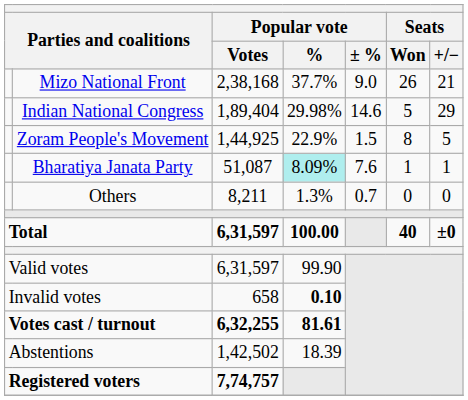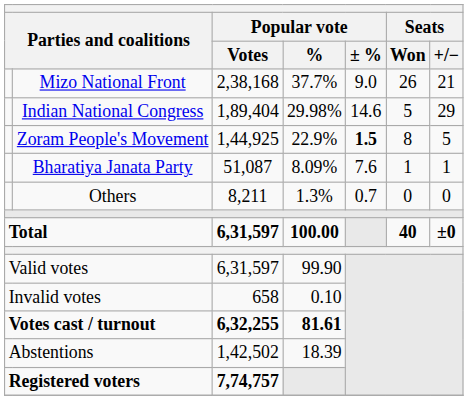(366, 139) normal -> (366, 139) bold
(314, 167) paleturquoise background -> (314, 167) no background
(326, 296) bold -> (326, 296) normal
